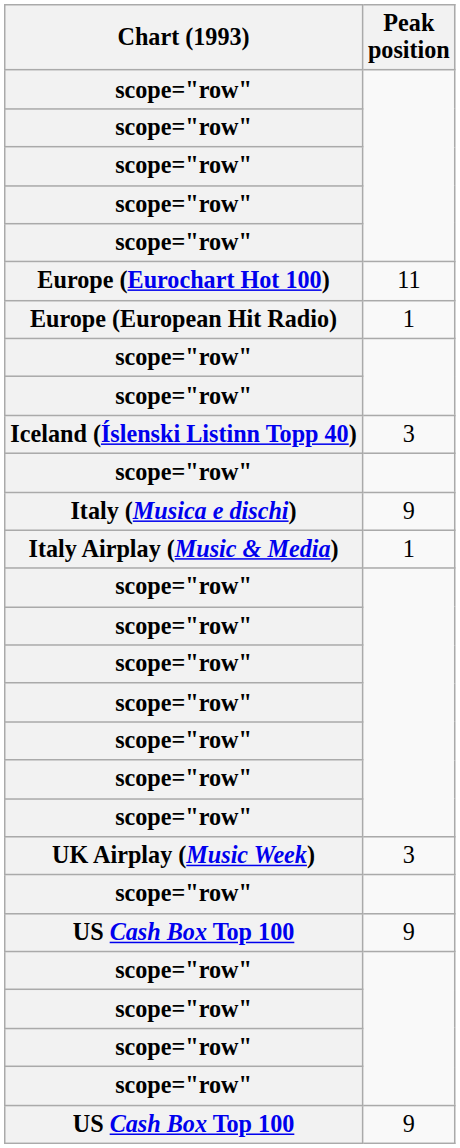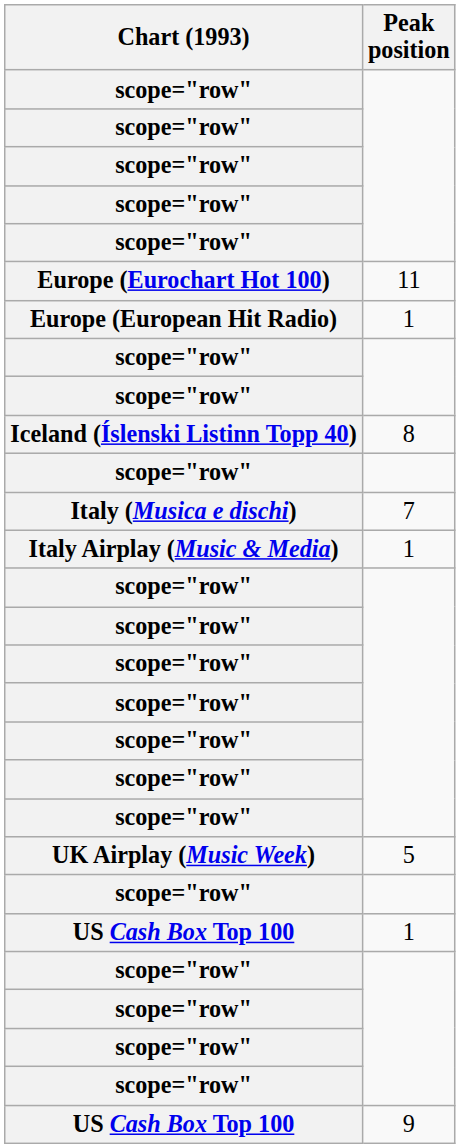(409, 434) 3 -> (409, 434) 8
(409, 510) 9 -> (409, 510) 7
(409, 855) 3 -> (409, 855) 5
(409, 932) 9 -> (409, 932) 1
